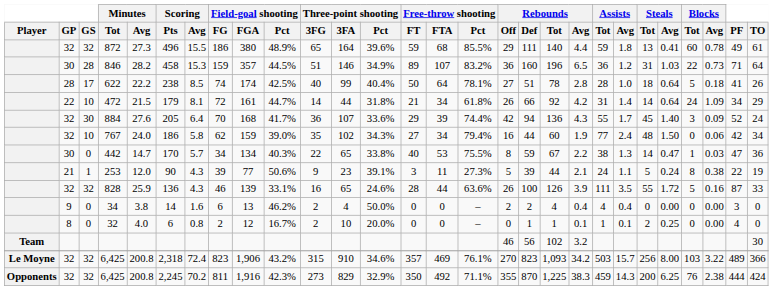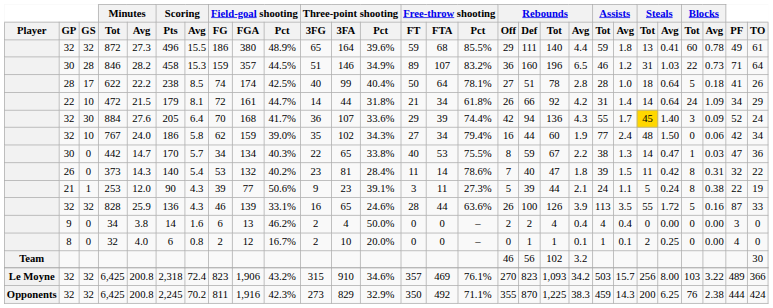(603, 66) 36 -> (603, 66) 46
(647, 119) no background -> (647, 119) gold background
+ row: (32, 172)
(603, 189) 111 -> (603, 207) 113
